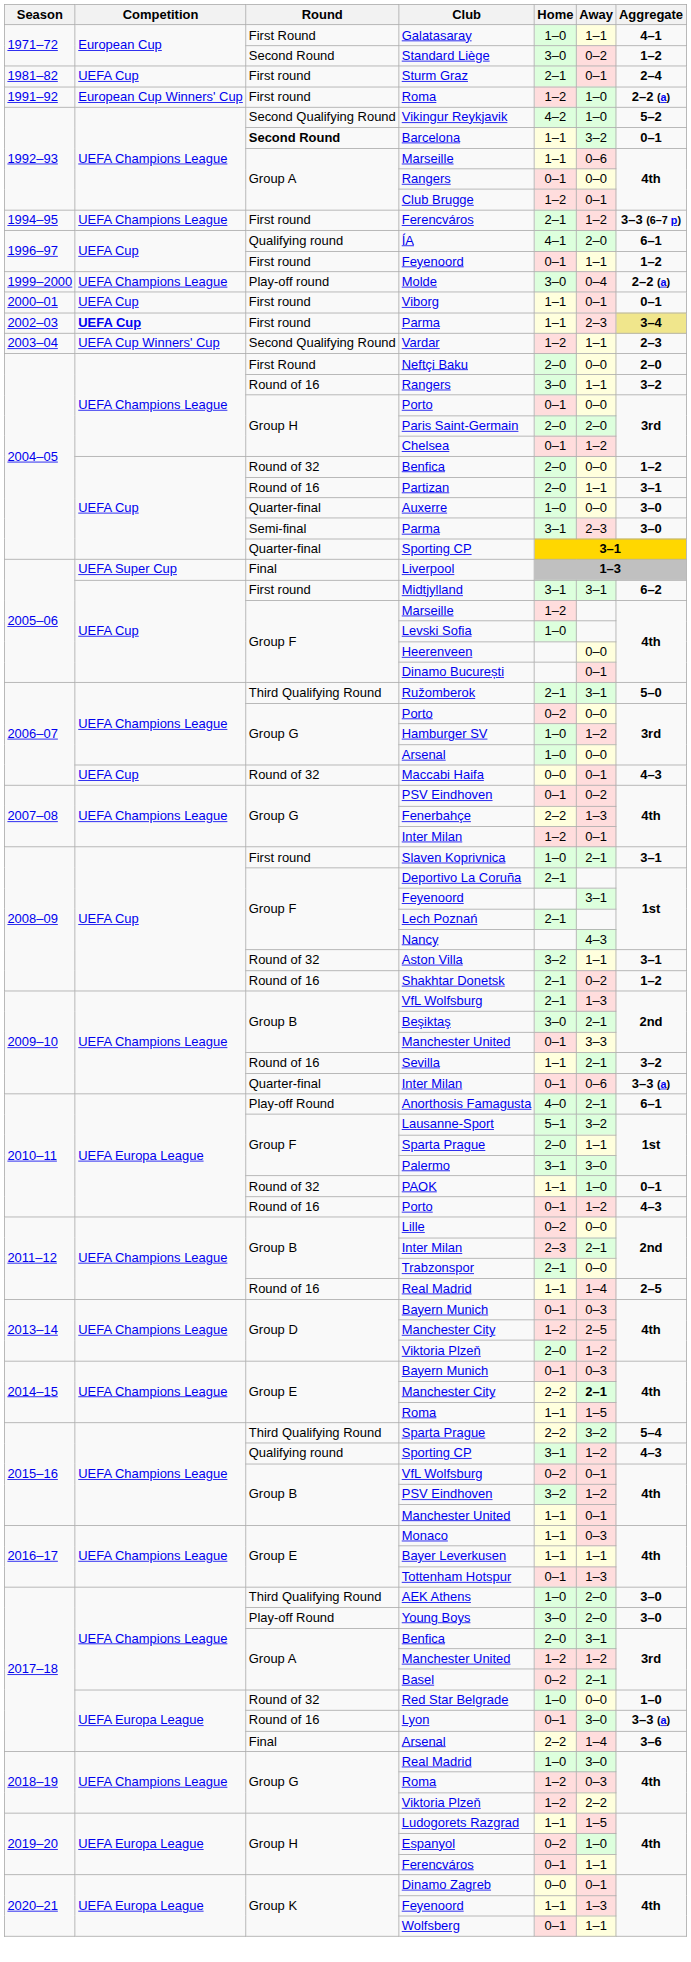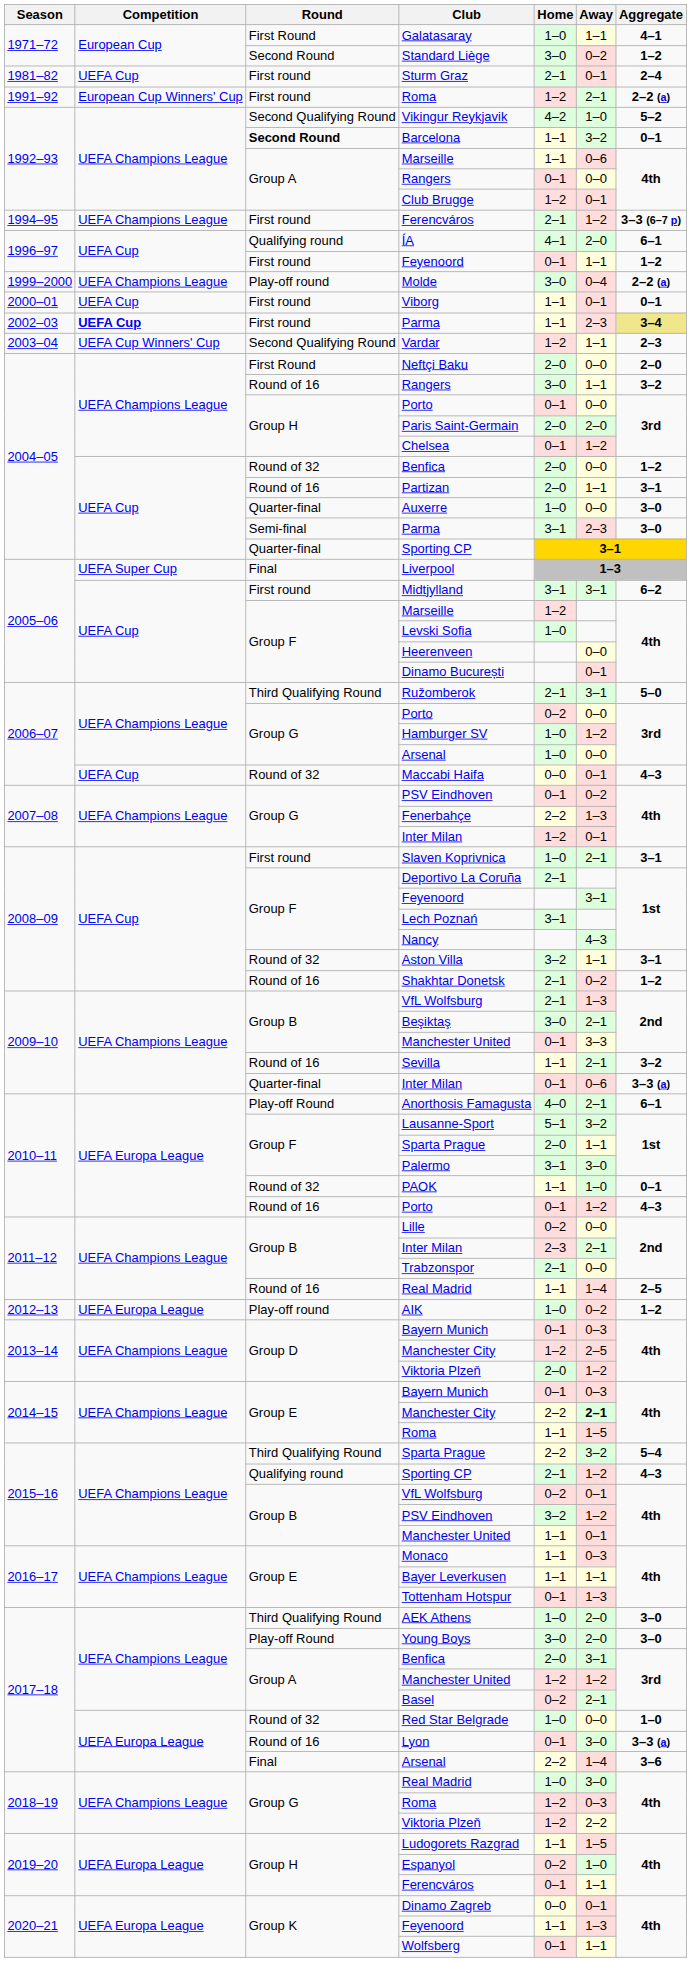(596, 96) 1–0 -> (596, 96) 2–1
(555, 919) 2–1 -> (555, 919) 3–1
+ row: (33, 1309)
(555, 1453) 3–1 -> (555, 1474) 2–1
